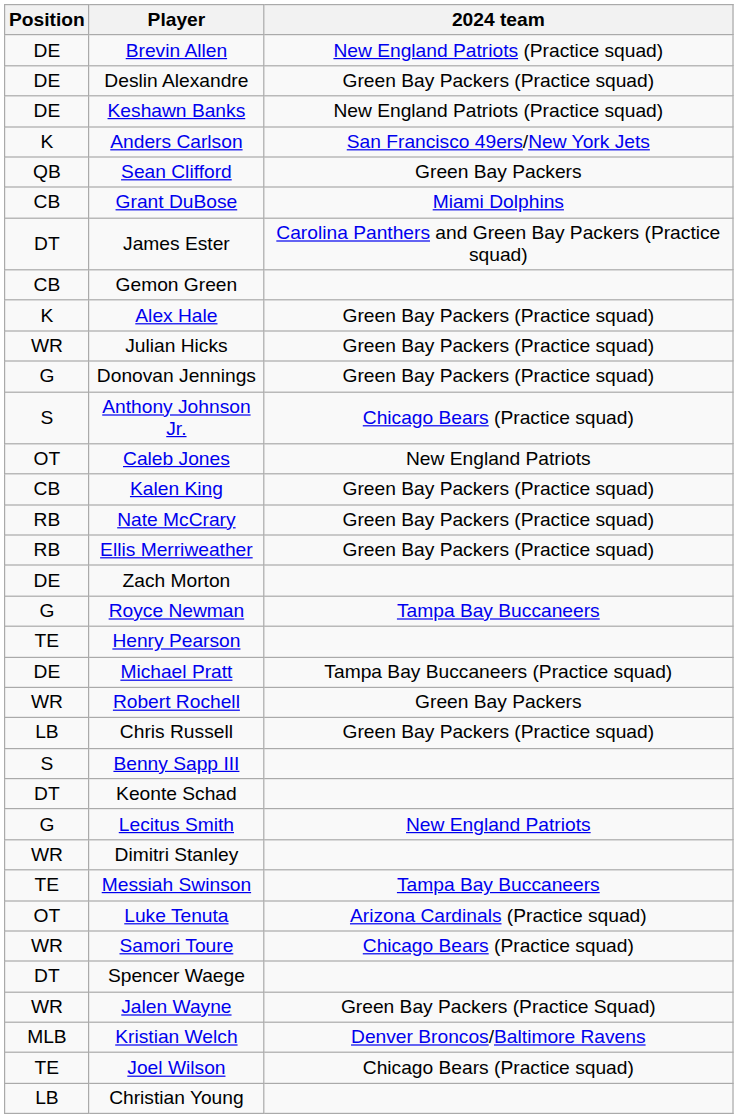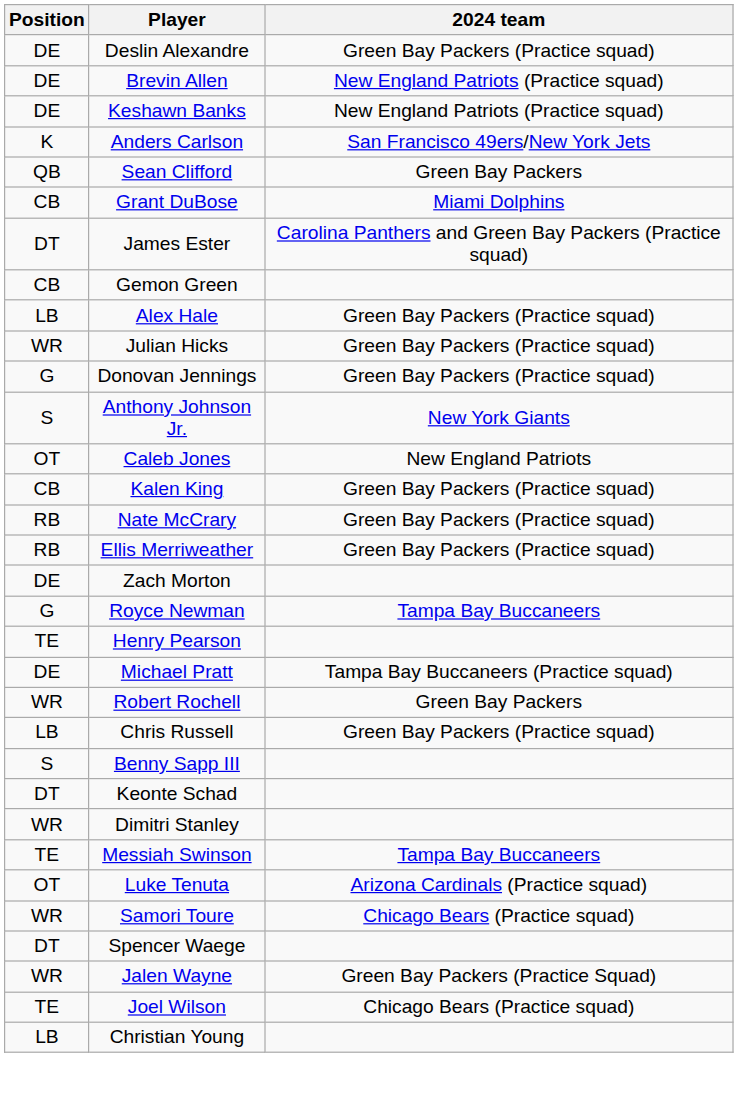rows swapped: (176, 80) <-> (176, 50)
(47, 315) K -> (47, 315) LB
(498, 417) Chicago Bears (Practice squad) -> (499, 417) New York Giants
- row: (176, 824)
- row: (176, 1037)
